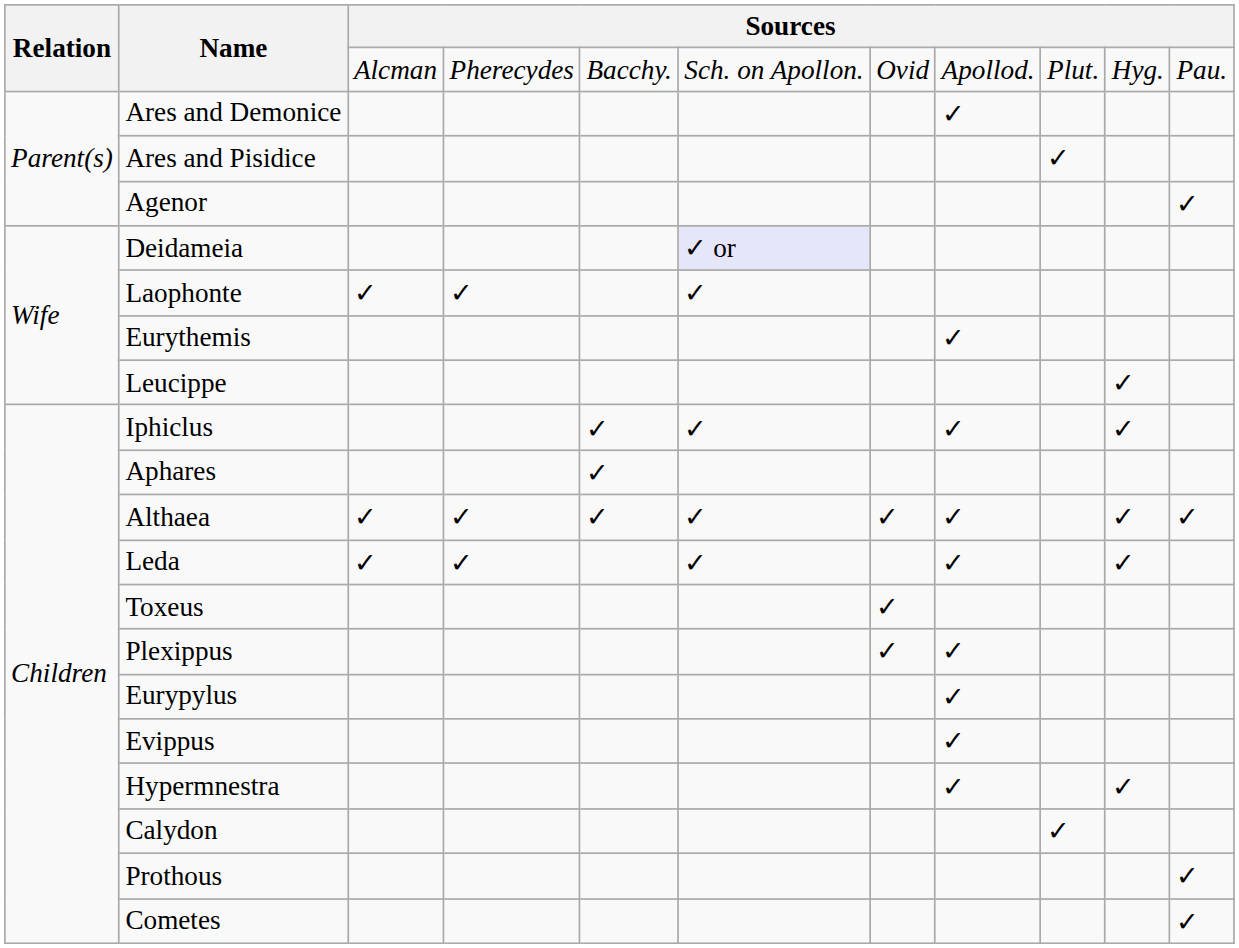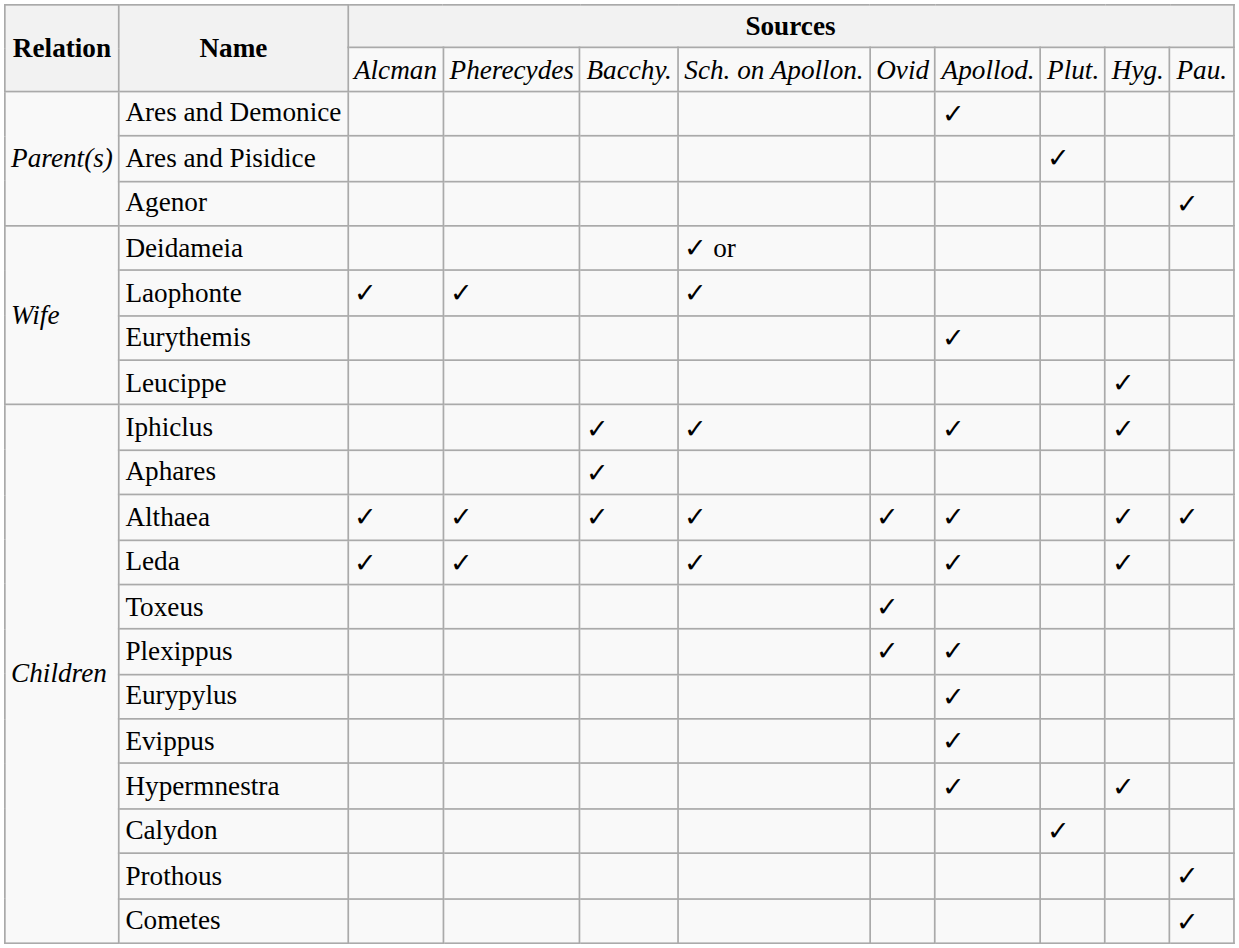(710, 248) lavender background -> (710, 248) no background
